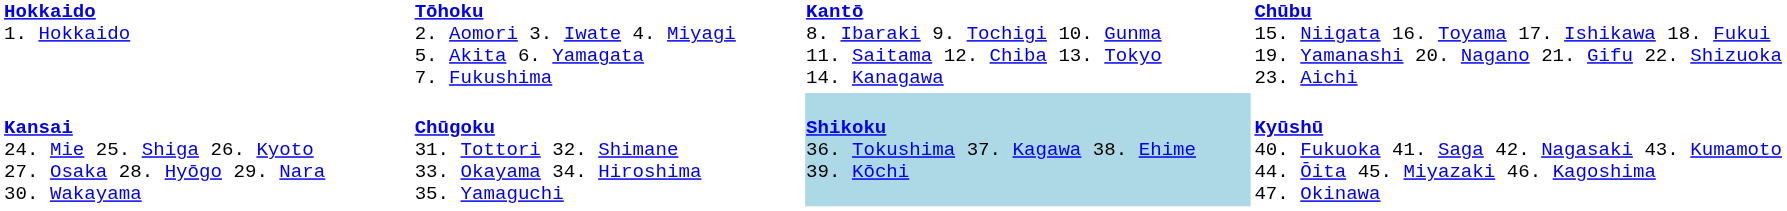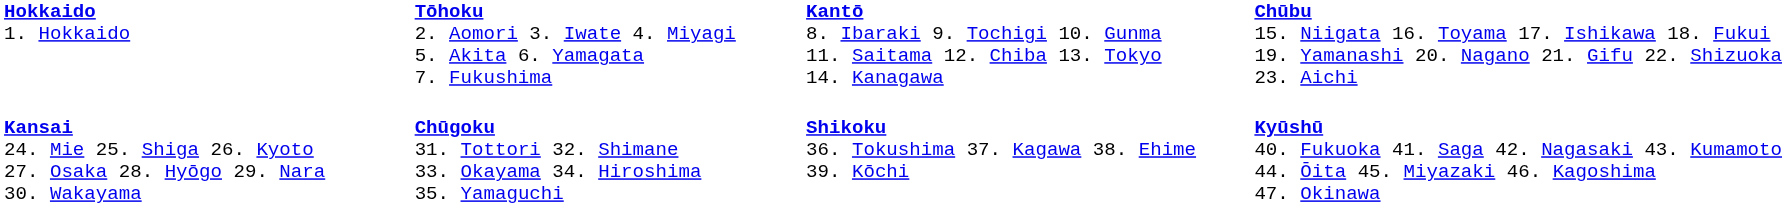(1018, 150) lightblue background -> (1018, 150) no background
